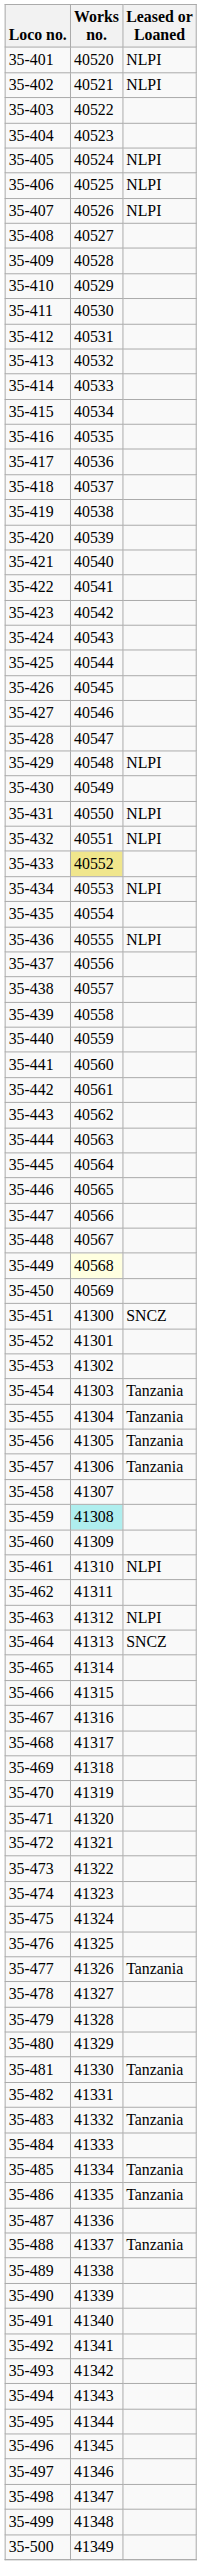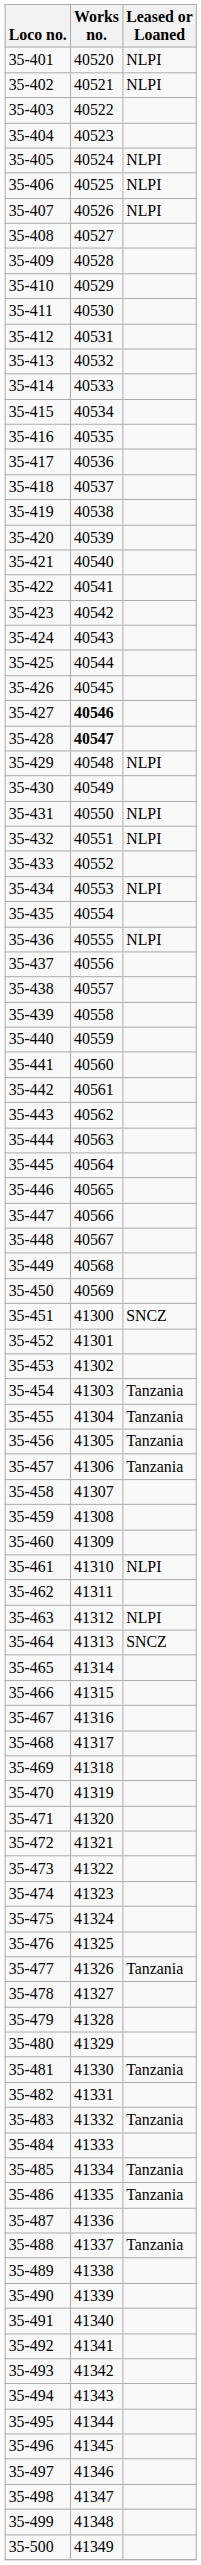(94, 713) normal -> (94, 713) bold
(94, 738) normal -> (94, 738) bold
(94, 863) khaki background -> (94, 863) no background
(94, 1265) lightyellow background -> (94, 1265) no background
(94, 1517) paleturquoise background -> (94, 1517) no background
